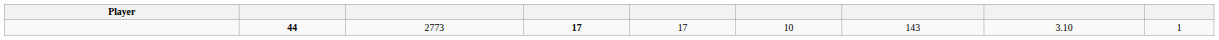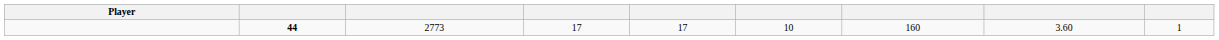(577, 27) bold -> (577, 27) normal
(913, 27) 143 -> (913, 27) 160
(1064, 27) 3.10 -> (1064, 27) 3.60
